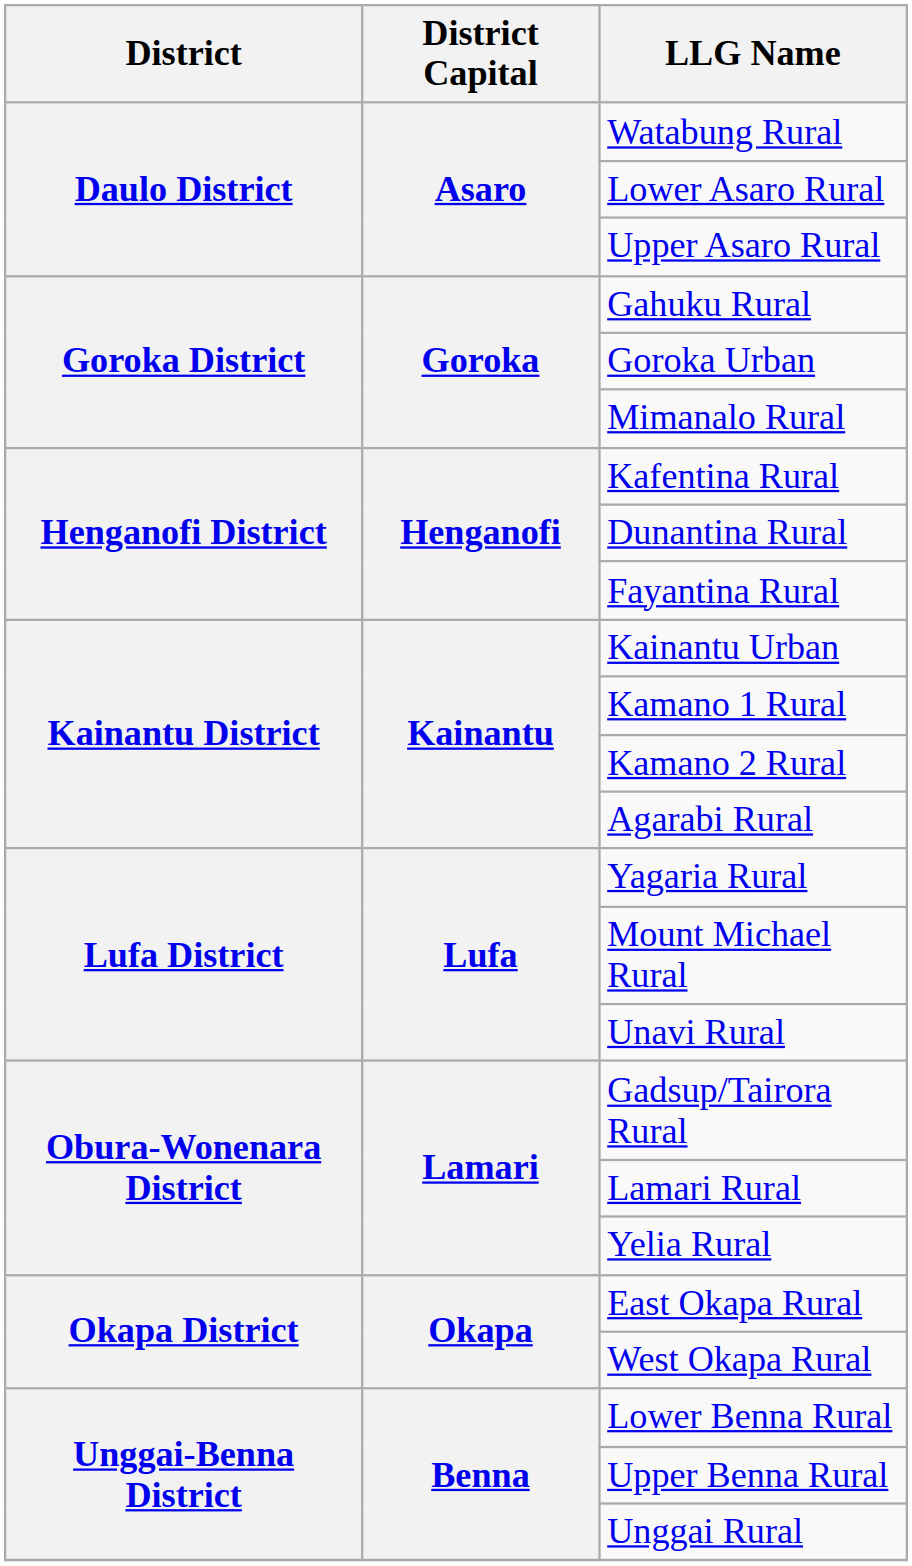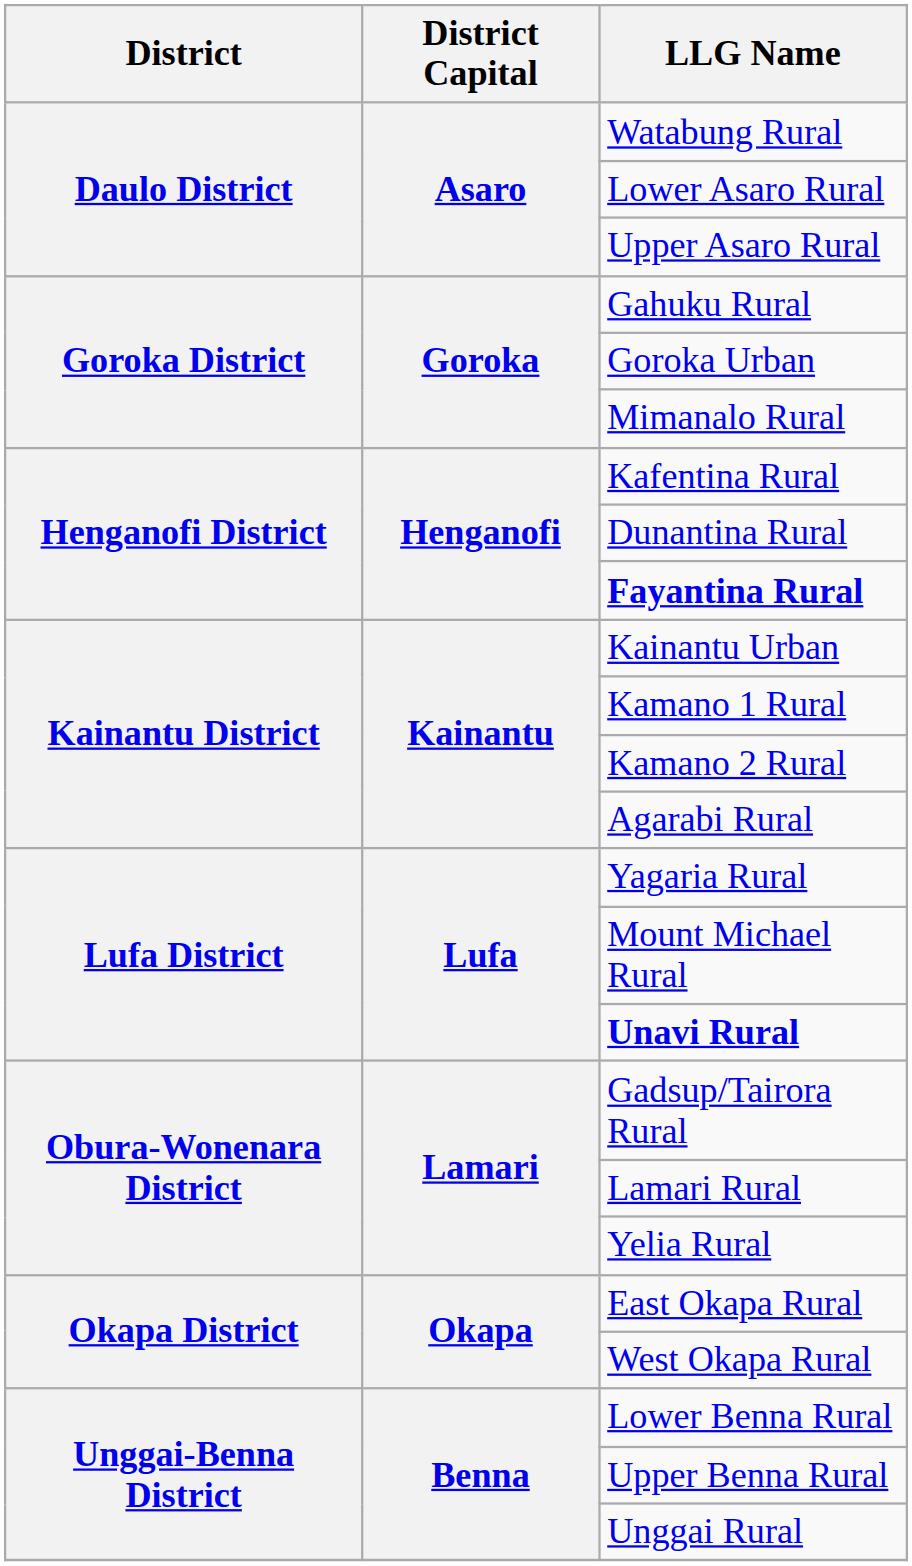(723, 589) normal -> (735, 589) bold
(696, 1032) normal -> (703, 1032) bold
